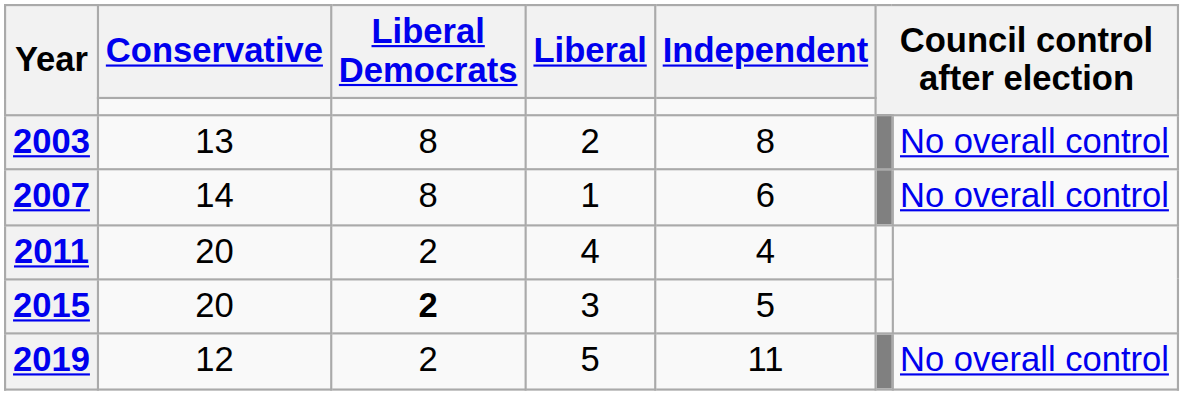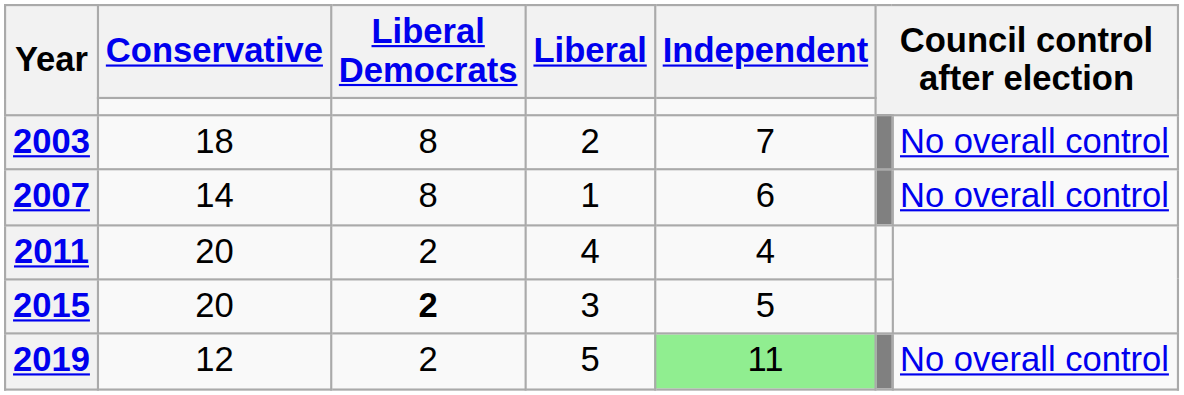(214, 141) 13 -> (214, 141) 18
(765, 141) 8 -> (765, 141) 7
(765, 360) no background -> (765, 360) lightgreen background
